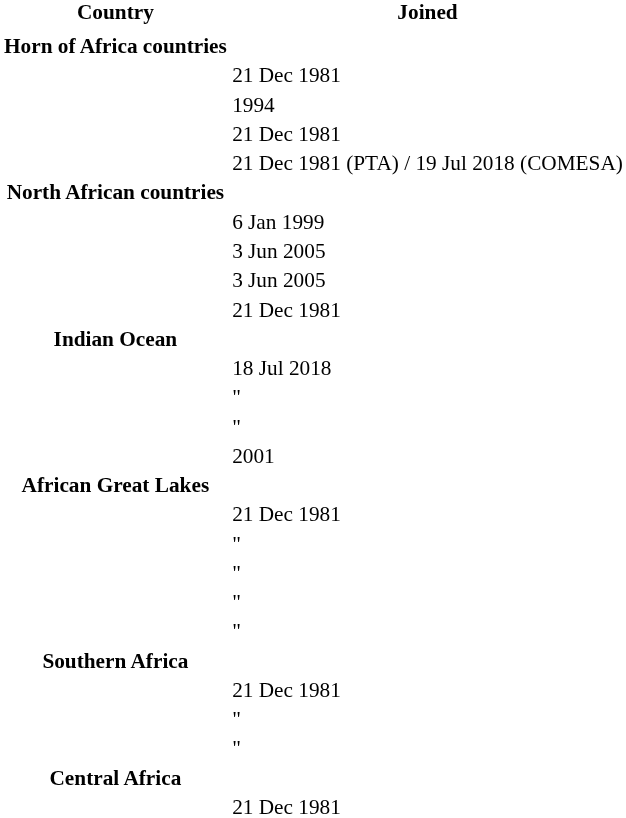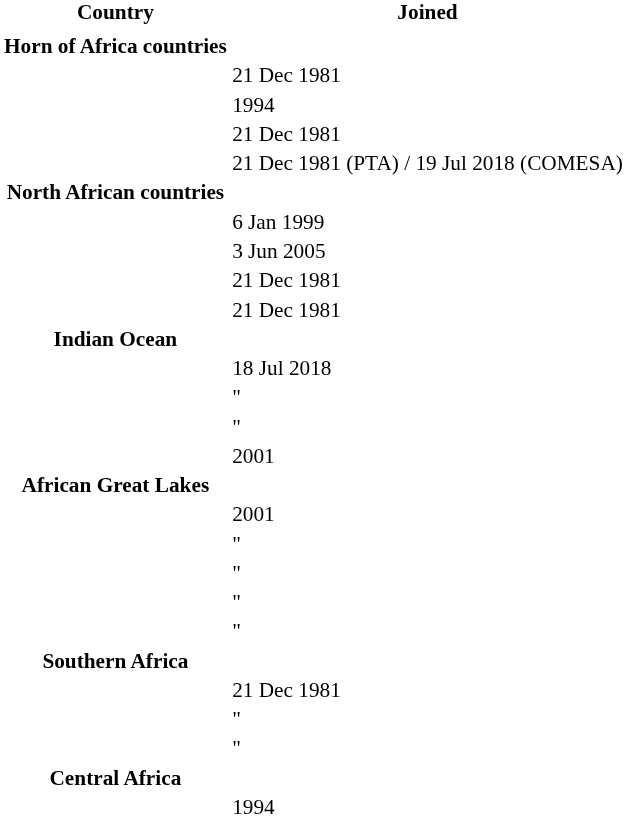(279, 280) 3 Jun 2005 -> (287, 280) 21 Dec 1981
(287, 514) 21 Dec 1981 -> (253, 514) 2001
(287, 807) 21 Dec 1981 -> (253, 807) 1994
